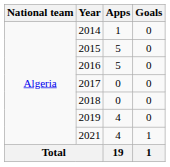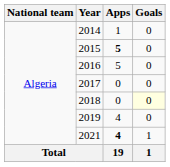(118, 48) normal -> (118, 48) bold
(149, 100) no background -> (149, 100) lightyellow background
(118, 135) normal -> (118, 135) bold
